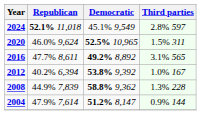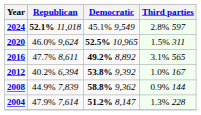(168, 87) 1.3% 228 -> (168, 87) 0.9% 144
(168, 102) 0.9% 144 -> (168, 102) 1.3% 228
